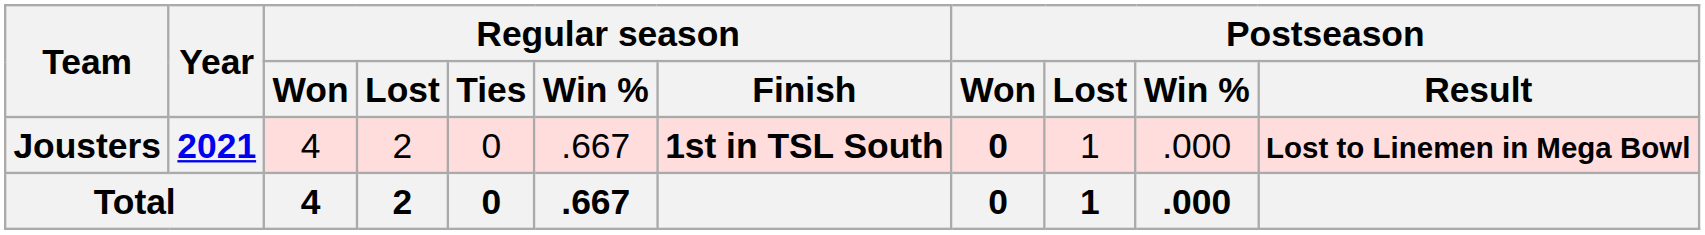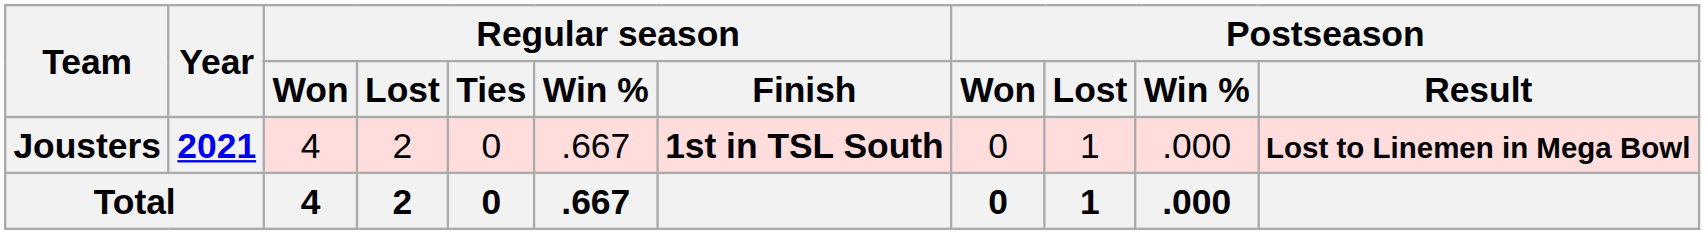(998, 146) bold -> (998, 146) normal
